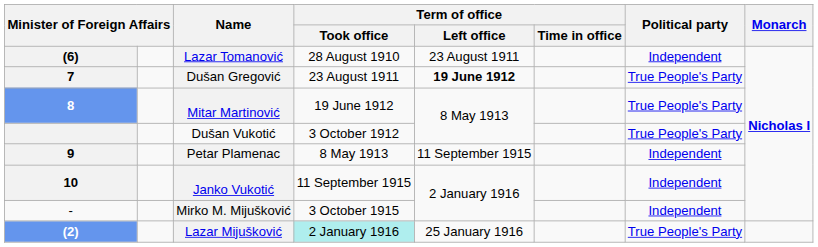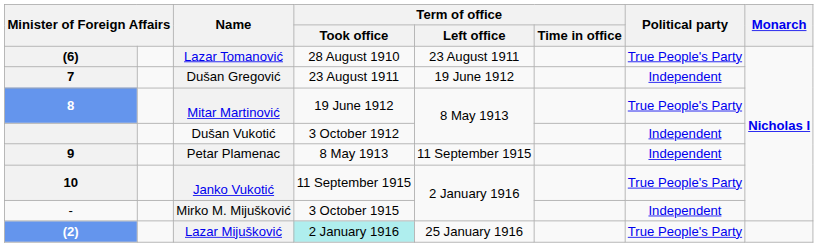(685, 56) Independent -> (685, 56) True People's Party
(474, 77) bold -> (474, 77) normal
(685, 77) True People's Party -> (685, 77) Independent
(685, 133) True People's Party -> (685, 133) Independent
(685, 182) Independent -> (685, 182) True People's Party
